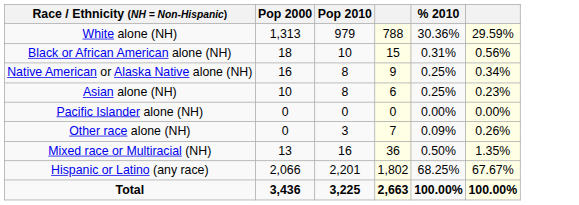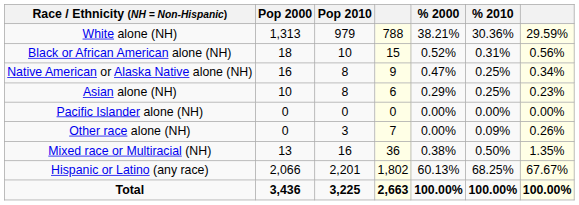+ column: (438, 14)
